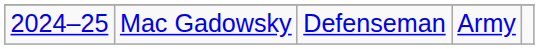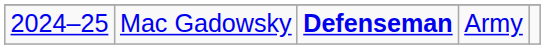(374, 24) normal -> (378, 24) bold
